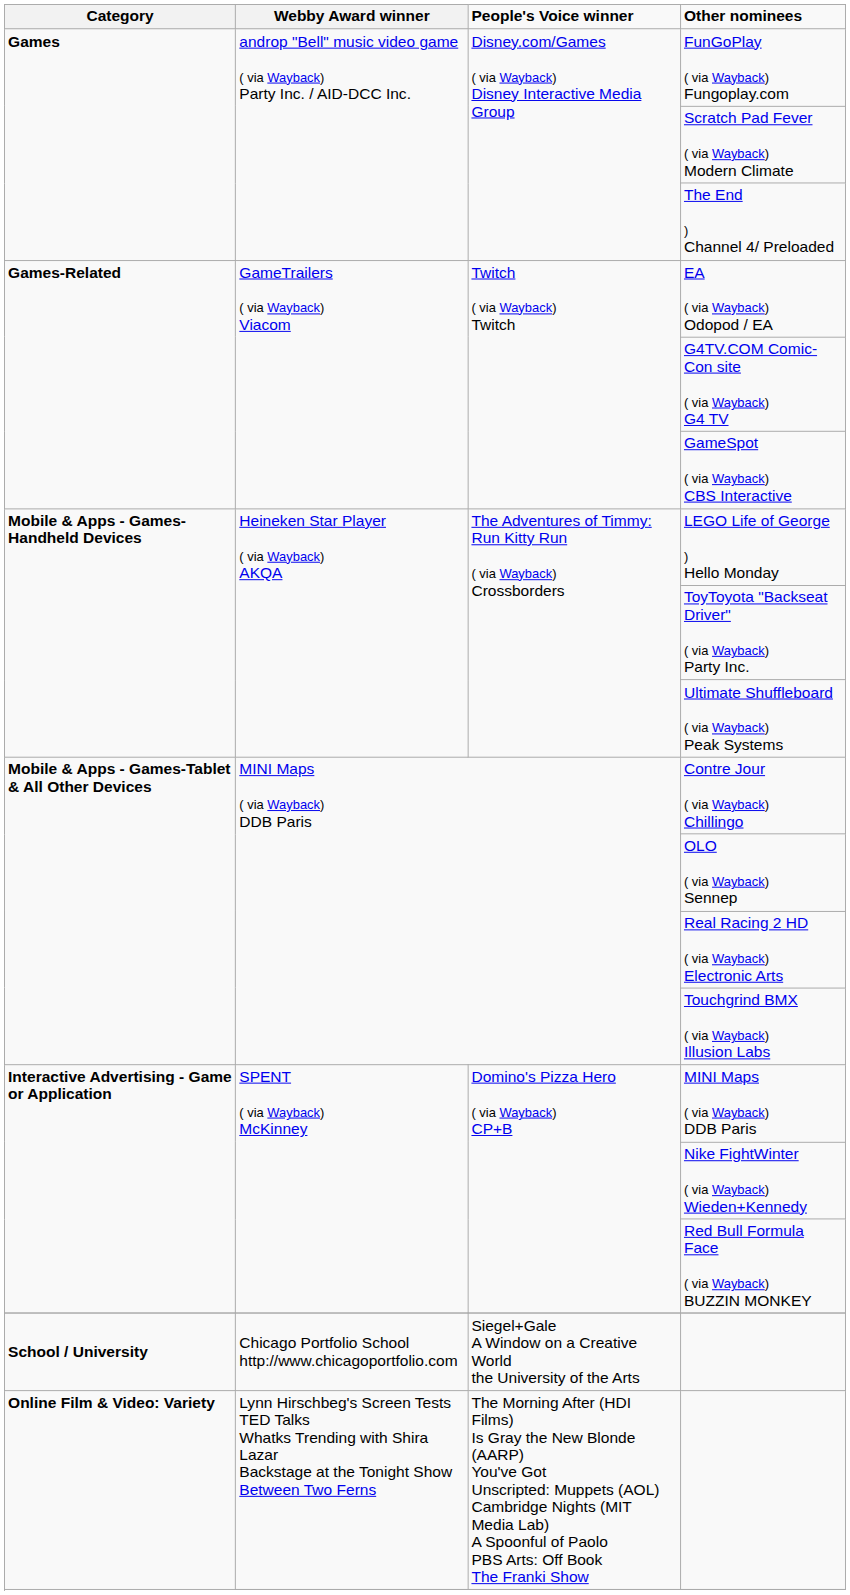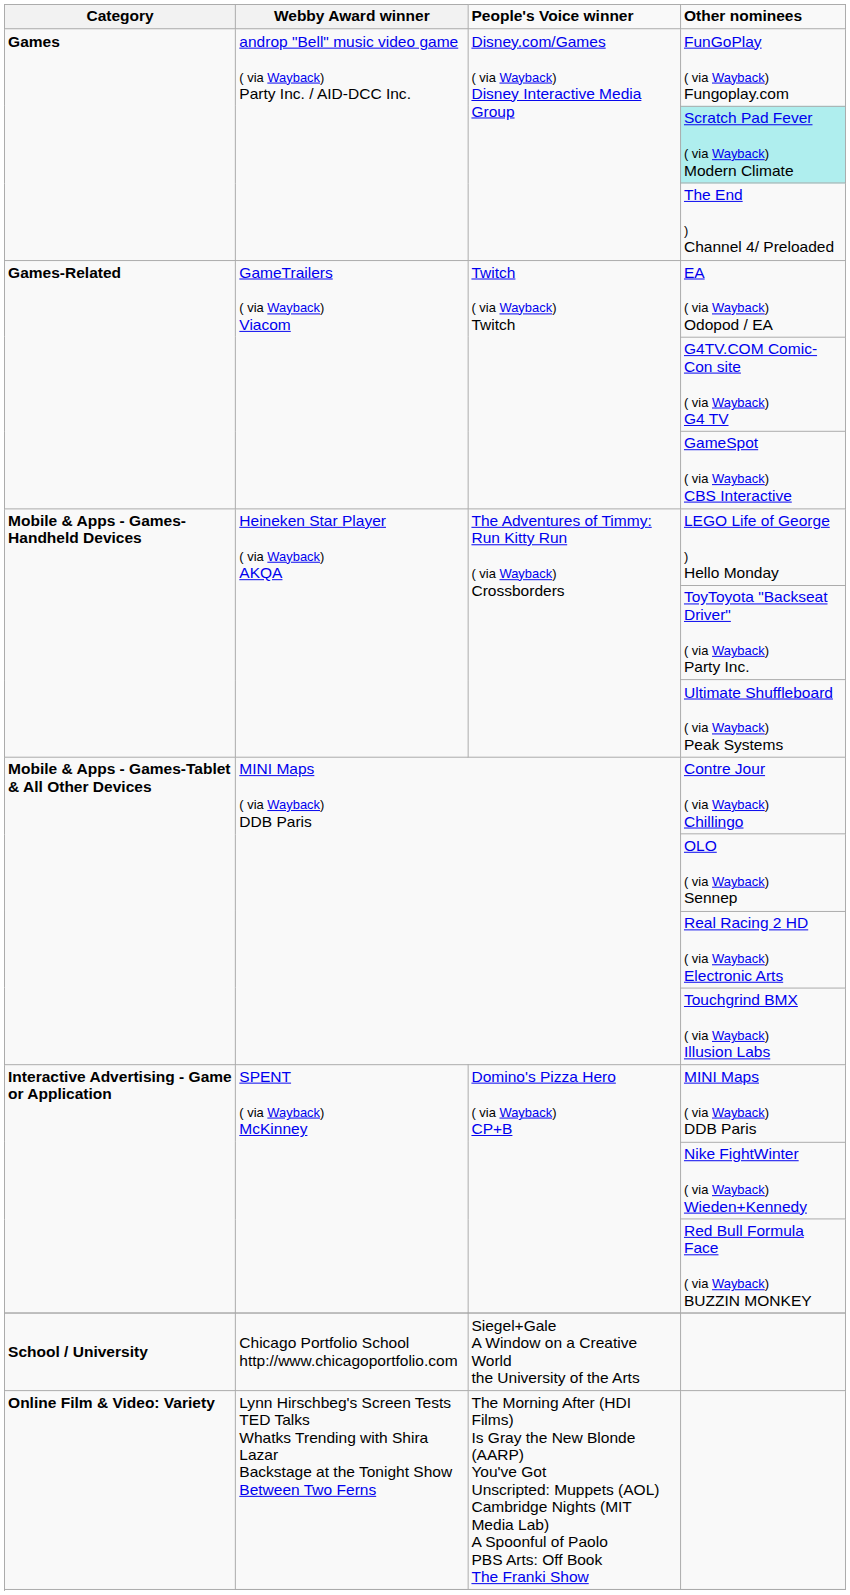(748, 144) no background -> (748, 144) paleturquoise background
